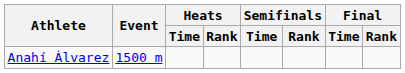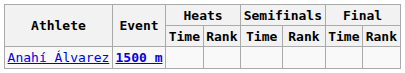(139, 57) normal -> (139, 57) bold
